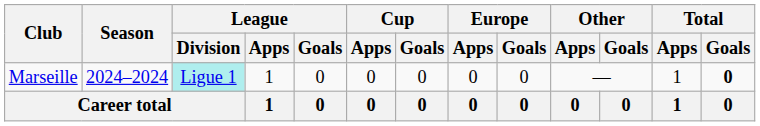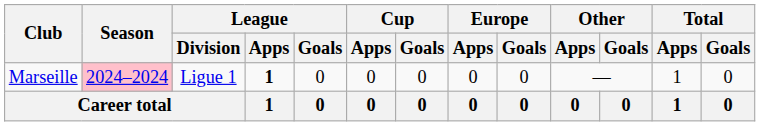(127, 76) no background -> (127, 76) pink background
(208, 76) paleturquoise background -> (208, 76) no background
(269, 76) normal -> (269, 76) bold
(728, 76) bold -> (728, 76) normal
